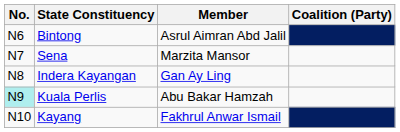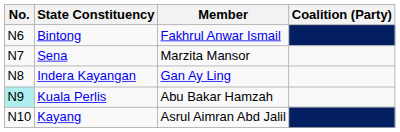(223, 35) Asrul Aimran Abd Jalil -> (221, 35) Fakhrul Anwar Ismail
(221, 117) Fakhrul Anwar Ismail -> (223, 117) Asrul Aimran Abd Jalil
